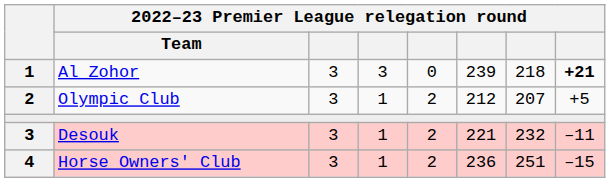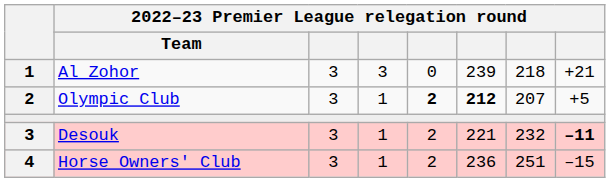(579, 73) bold -> (579, 73) normal
(432, 101) normal -> (432, 101) bold
(481, 101) normal -> (481, 101) bold
(579, 136) normal -> (579, 136) bold
